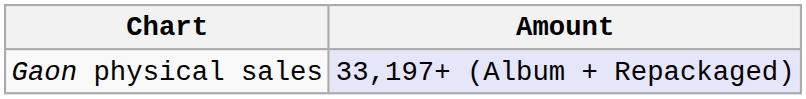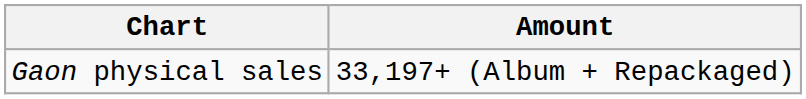(565, 72) lavender background -> (565, 72) no background
